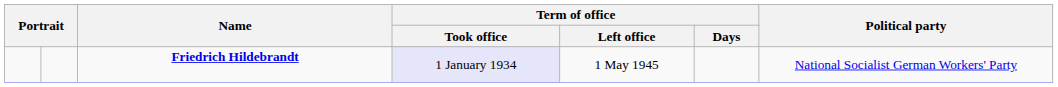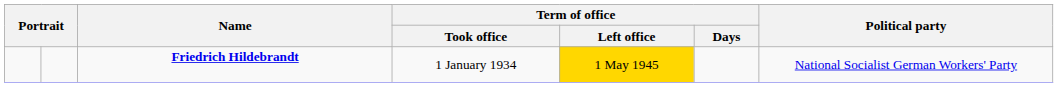(476, 64) lavender background -> (476, 64) no background
(627, 64) no background -> (627, 64) gold background
